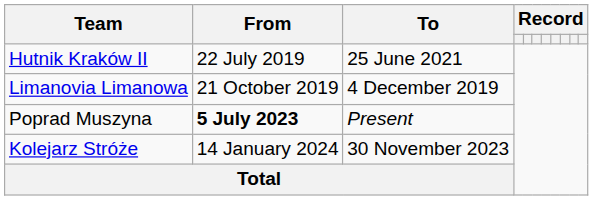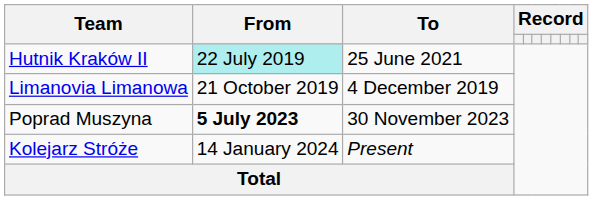(251, 58) no background -> (251, 58) paleturquoise background
(380, 118) Present -> (428, 118) 30 November 2023
(428, 149) 30 November 2023 -> (380, 149) Present
